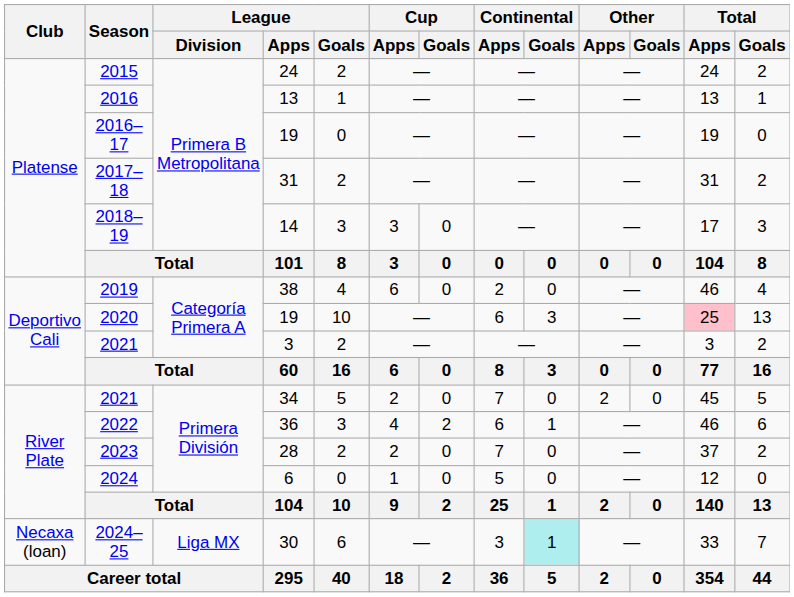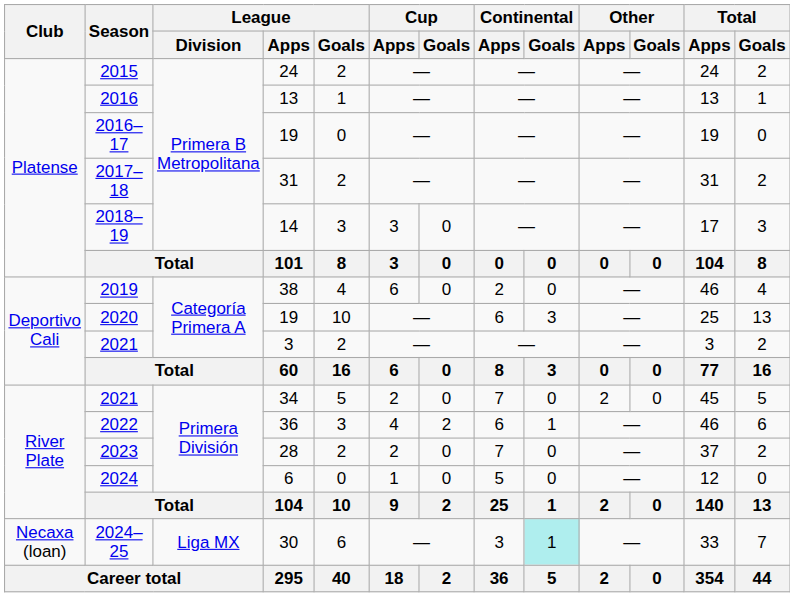(709, 317) pink background -> (709, 317) no background
